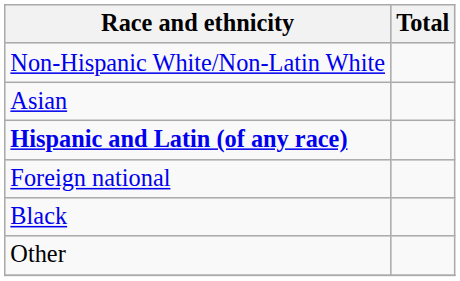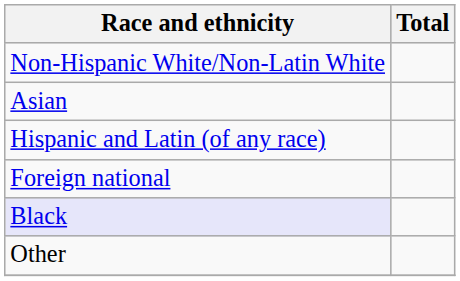(179, 139) bold -> (168, 139) normal
(39, 216) no background -> (39, 216) lavender background
